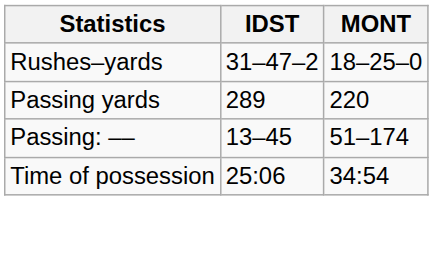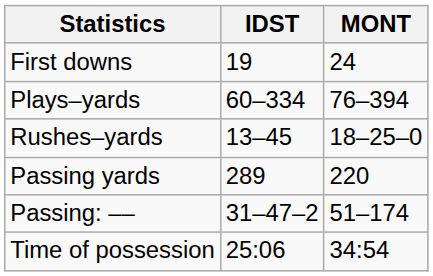+ row: (71, 62)
+ row: (75, 99)
(272, 62) 31–47–2 -> (259, 137) 13–45
(259, 137) 13–45 -> (272, 213) 31–47–2
